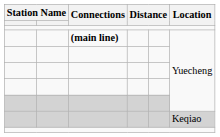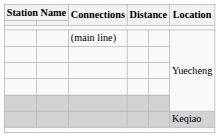(95, 38) bold -> (93, 38) normal
